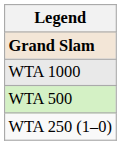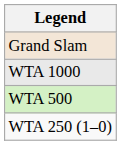(51, 45) bold -> (48, 45) normal
